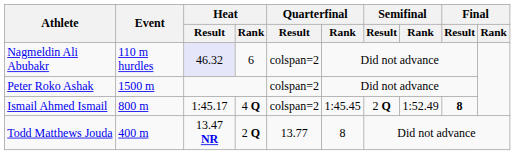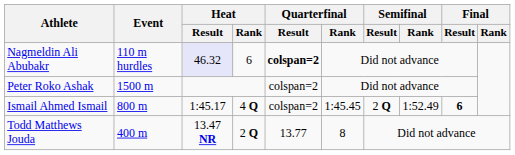(294, 60) normal -> (293, 60) bold
(460, 106) 8 -> (460, 106) 6
